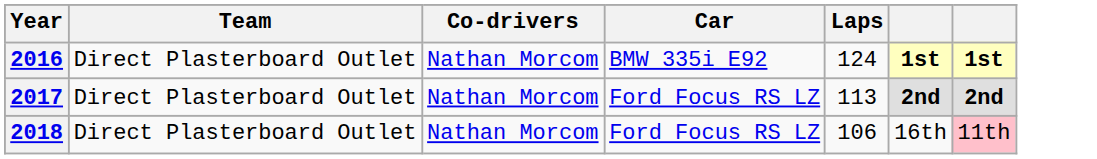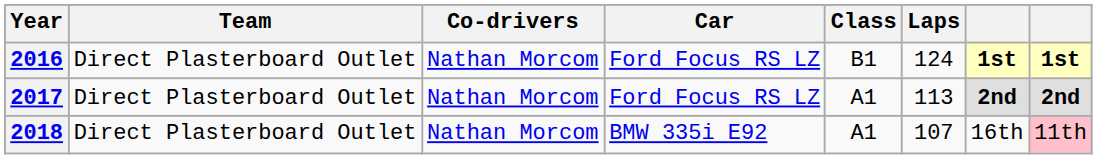+ column: (864, 23)
(688, 60) BMW 335i E92 -> (715, 60) Ford Focus RS LZ
(715, 134) Ford Focus RS LZ -> (688, 134) BMW 335i E92
(857, 134) 106 -> (934, 134) 107
